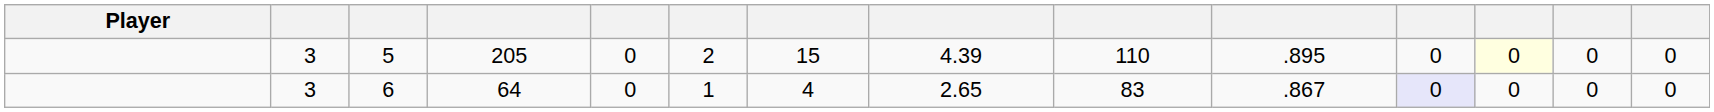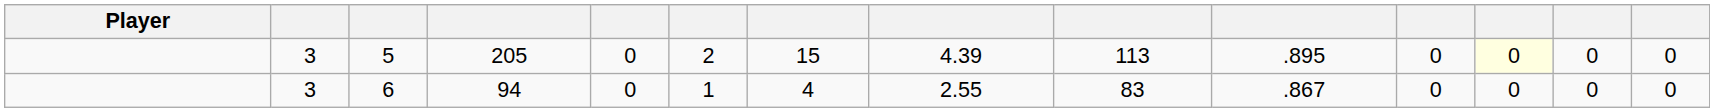(1133, 55) 110 -> (1133, 55) 113
(509, 90) 64 -> (509, 90) 94
(961, 90) 2.65 -> (961, 90) 2.55
(1436, 90) lavender background -> (1436, 90) no background
